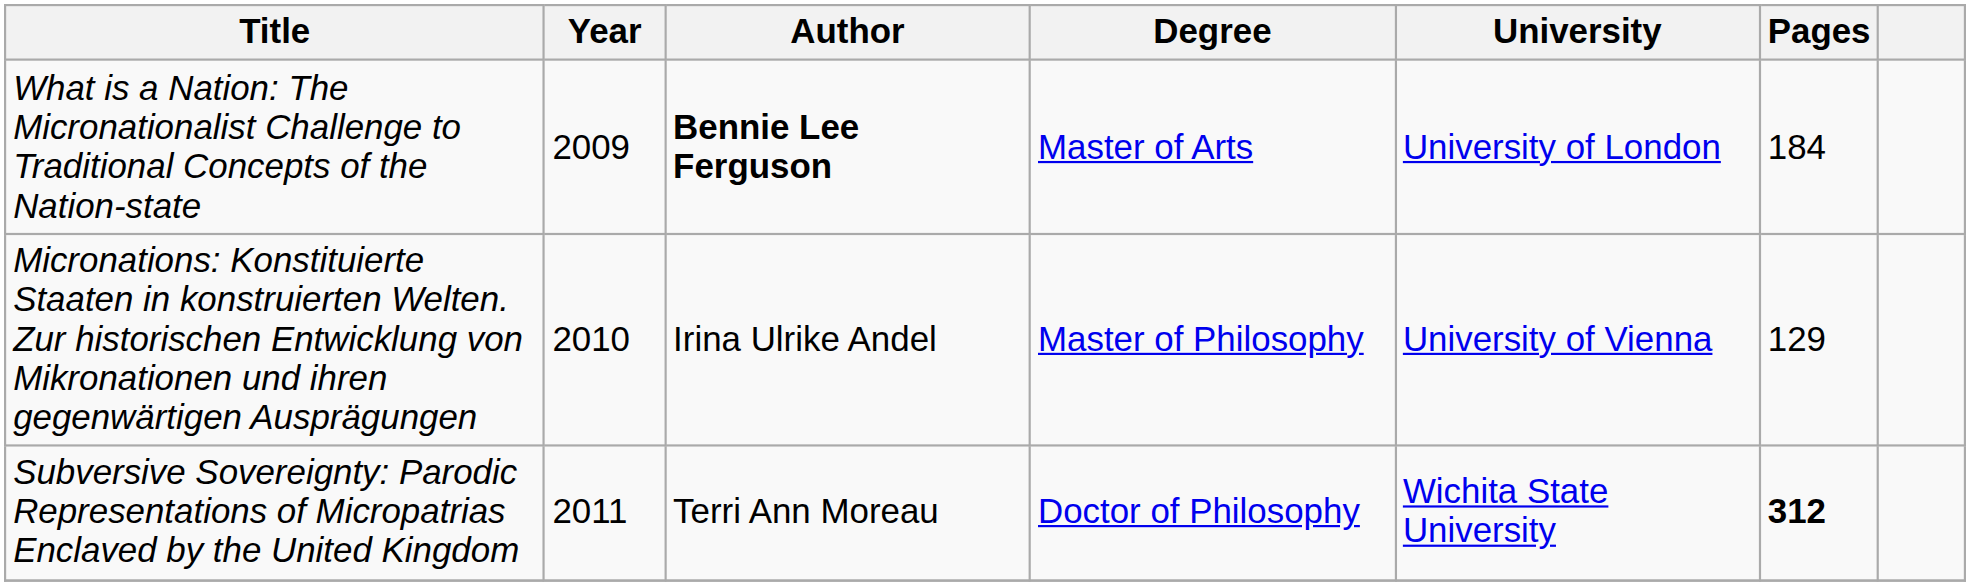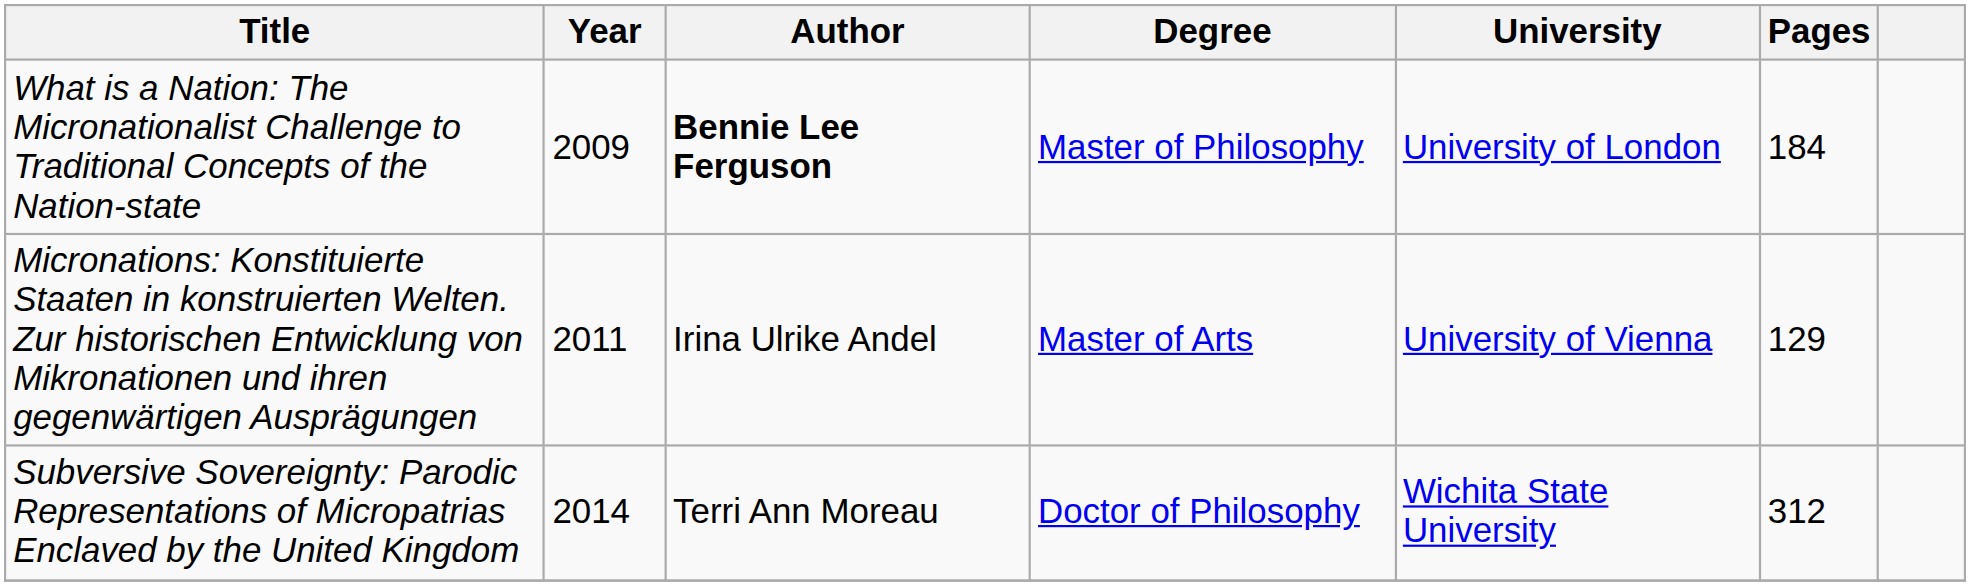(1146, 146) Master of Arts -> (1201, 146) Master of Philosophy
(591, 338) 2010 -> (590, 338) 2011
(1201, 338) Master of Philosophy -> (1146, 338) Master of Arts
(590, 512) 2011 -> (591, 512) 2014
(1797, 512) bold -> (1797, 512) normal
